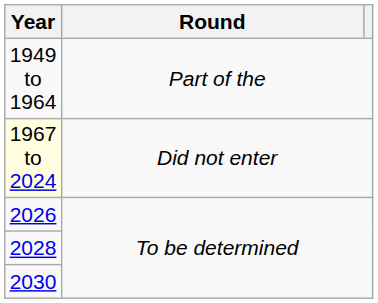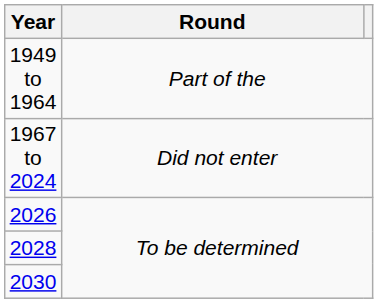(33, 158) lightyellow background -> (33, 158) no background
